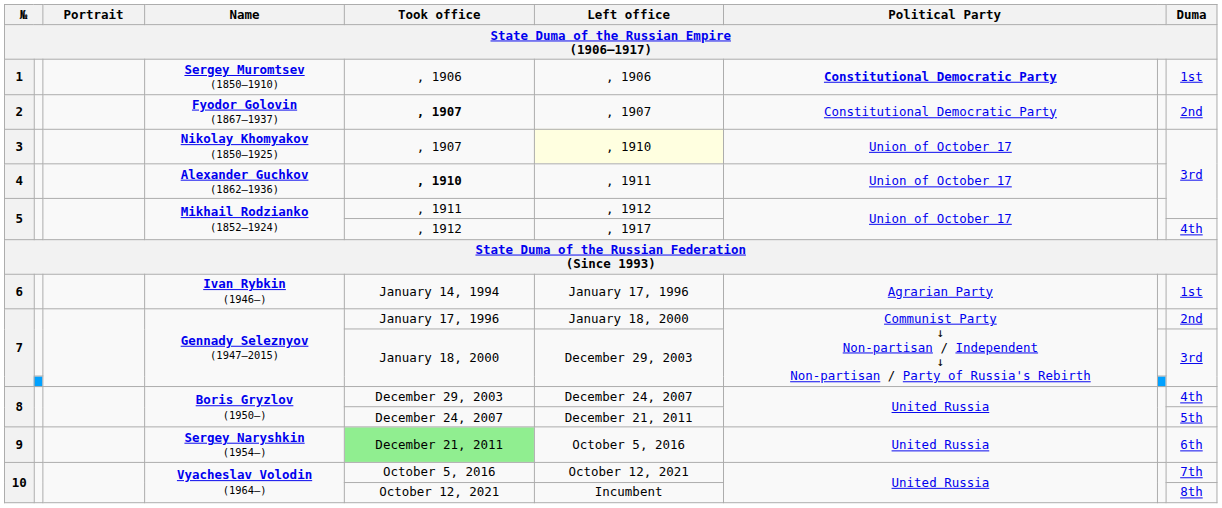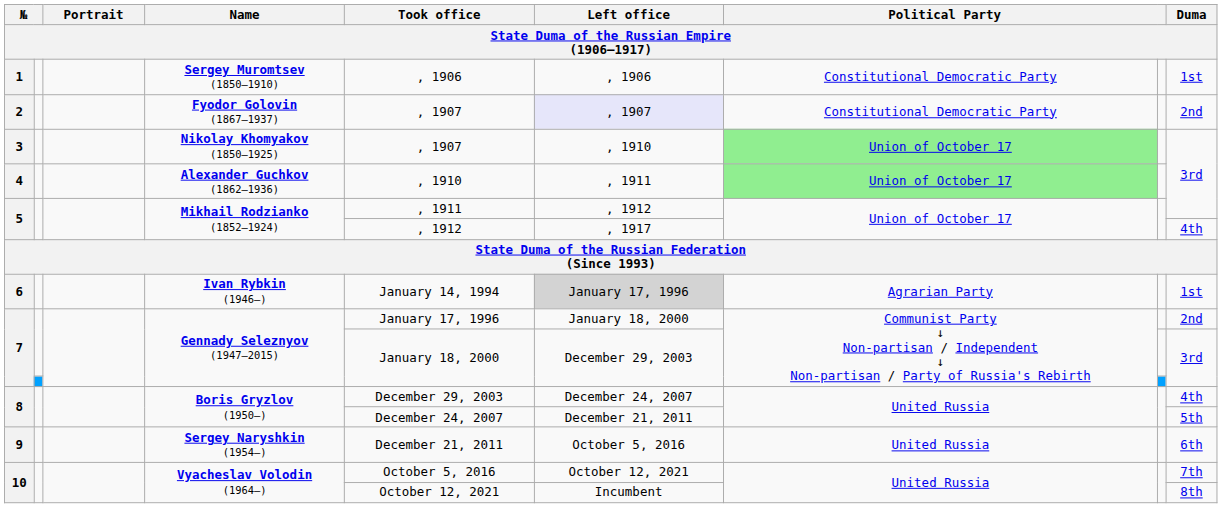(940, 77) bold -> (940, 77) normal
(439, 112) bold -> (439, 112) normal
(629, 112) no background -> (629, 112) lavender background
(629, 146) lightyellow background -> (629, 146) no background
(940, 146) no background -> (940, 146) lightgreen background
(439, 181) bold -> (439, 181) normal
(940, 181) no background -> (940, 181) lightgreen background
(629, 291) no background -> (629, 291) lightgrey background
(439, 445) lightgreen background -> (439, 445) no background
